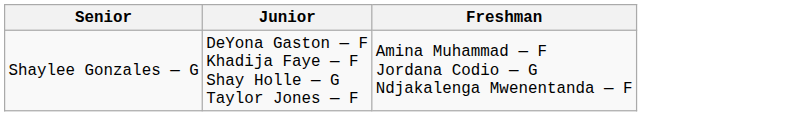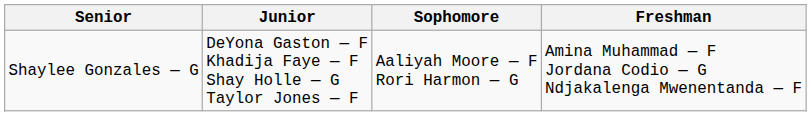+ column: (457, 18)
